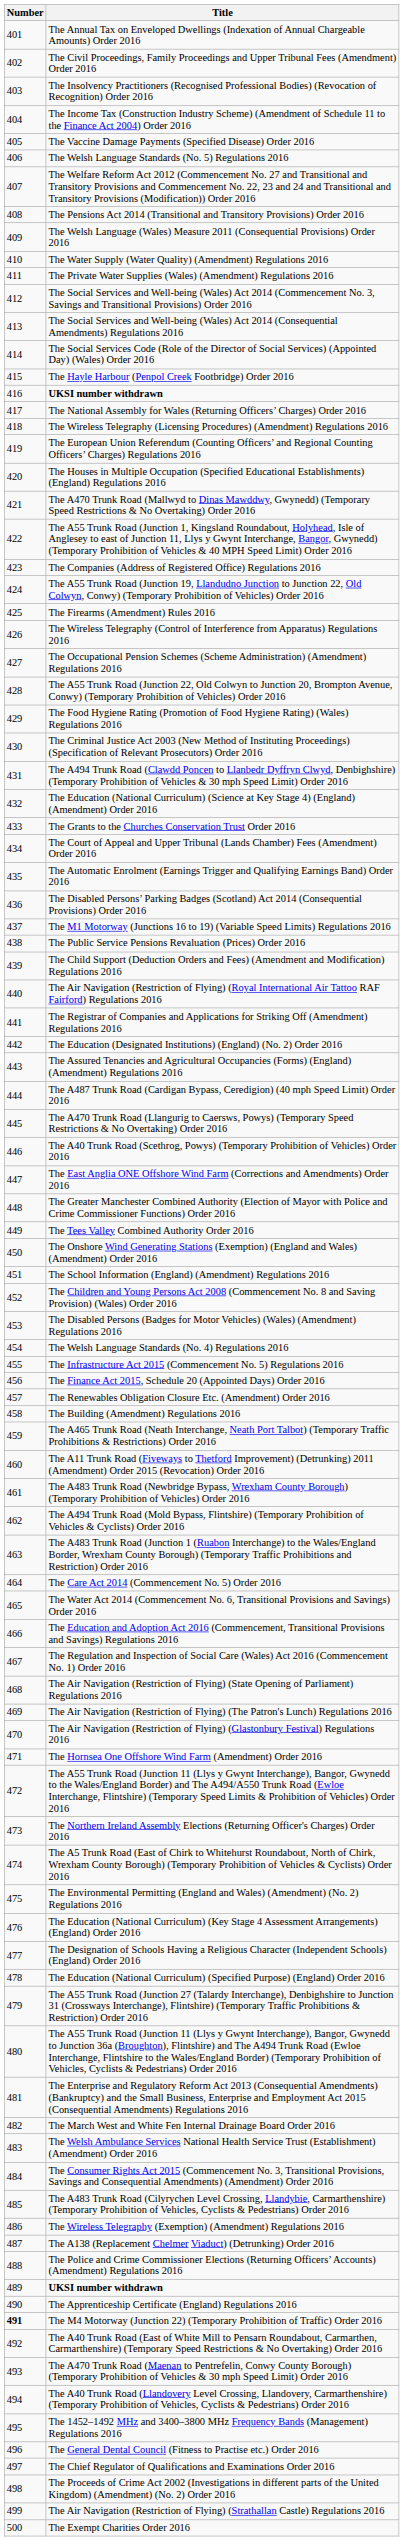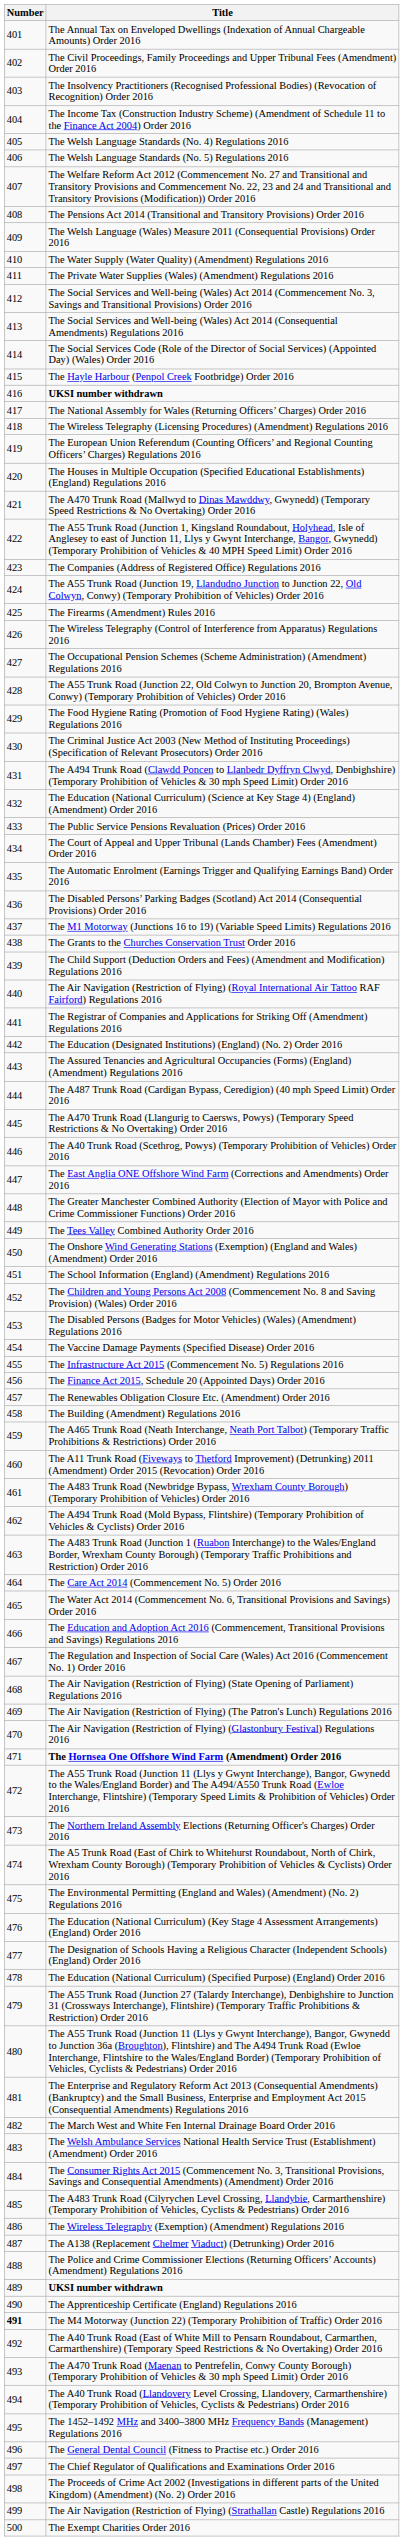(181, 142) The Vaccine Damage Payments (Specified Disease) Order 2016 -> (168, 142) The Welsh Language Standards (No. 4) Regulations 2016
(172, 826) The Grants to the Churches Conservation Trust Order 2016 -> (177, 826) The Public Service Pensions Revaluation (Prices) Order 2016
(177, 943) The Public Service Pensions Revaluation (Prices) Order 2016 -> (172, 943) The Grants to the Churches Conservation Trust Order 2016
(168, 1348) The Welsh Language Standards (No. 4) Regulations 2016 -> (181, 1348) The Vaccine Damage Payments (Specified Disease) Order 2016
(185, 1757) normal -> (195, 1757) bold
